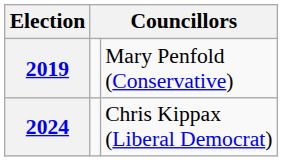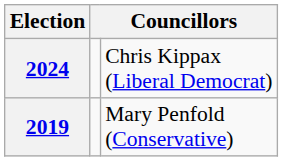rows swapped: (47, 68) <-> (47, 126)
